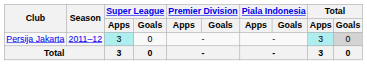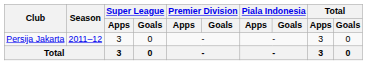(119, 39) paleturquoise background -> (119, 39) no background
(321, 39) paleturquoise background -> (321, 39) no background
(348, 39) lightgrey background -> (348, 39) no background
